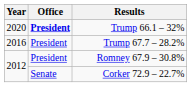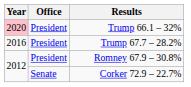(16, 27) no background -> (16, 27) pink background
(50, 27) bold -> (49, 27) normal
